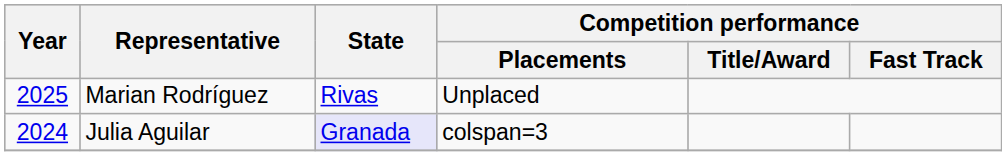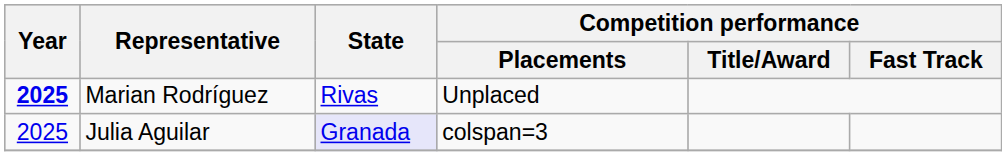(42, 96) normal -> (42, 96) bold
(42, 133) 2024 -> (42, 133) 2025
